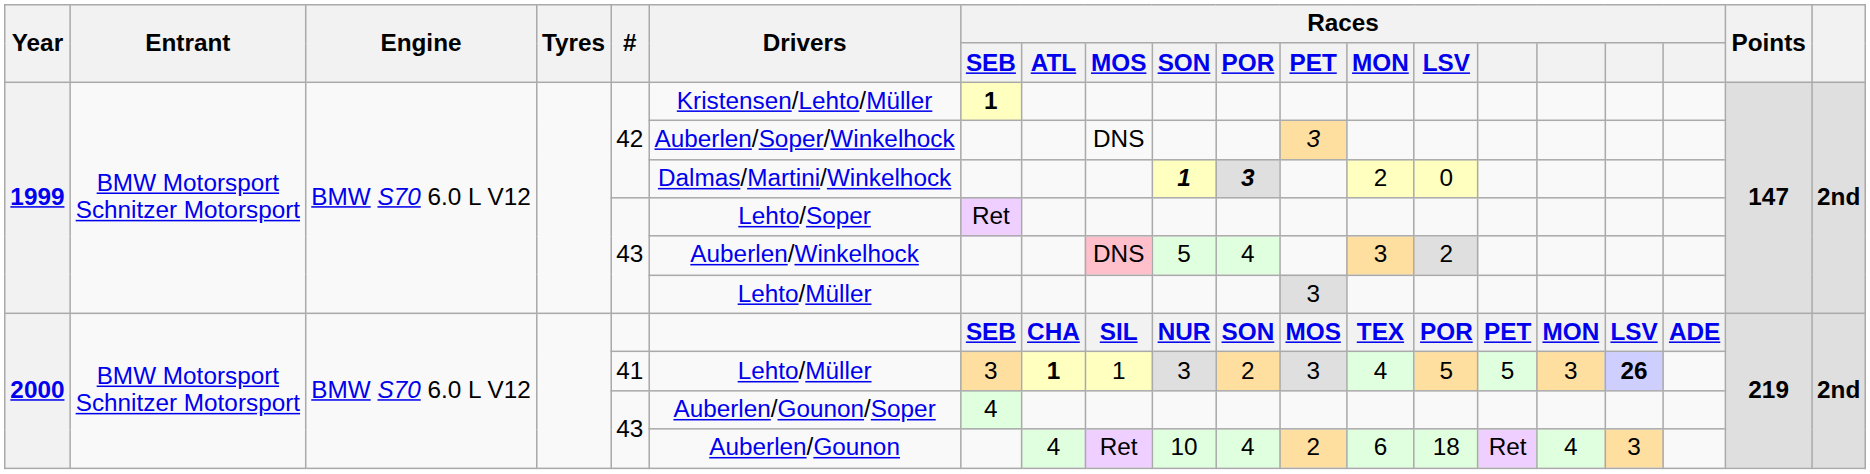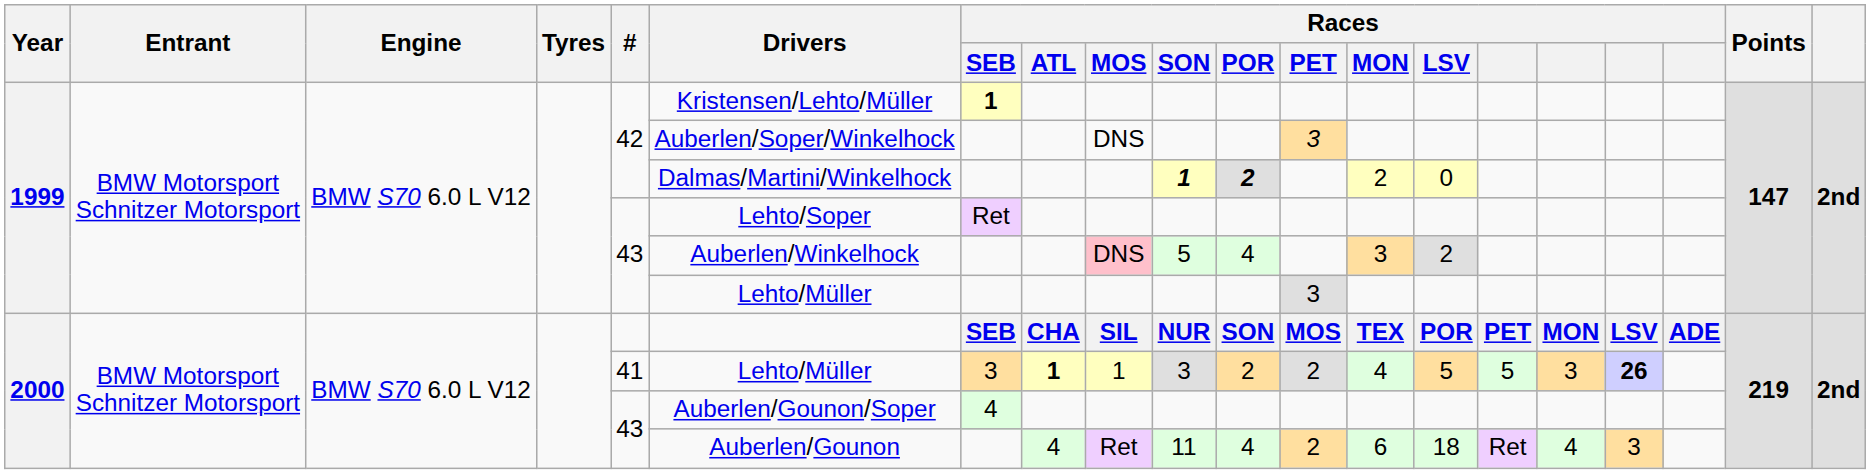(1248, 178) 3 -> (1248, 178) 2
(1313, 370) 3 -> (1313, 370) 2
(1184, 448) 10 -> (1184, 448) 11
